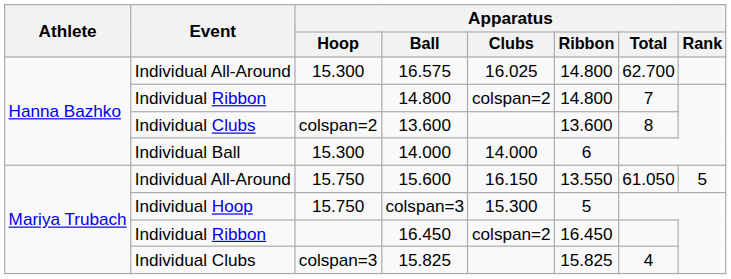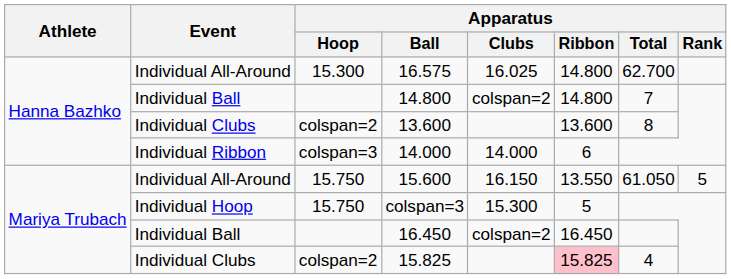(200, 98) Individual Ribbon -> (188, 98) Individual Ball
(188, 152) Individual Ball -> (200, 152) Individual Ribbon
(338, 152) 15.300 -> (338, 152) colspan=3
(200, 234) Individual Ribbon -> (188, 234) Individual Ball
(338, 261) colspan=3 -> (338, 261) colspan=2
(586, 261) no background -> (586, 261) pink background
